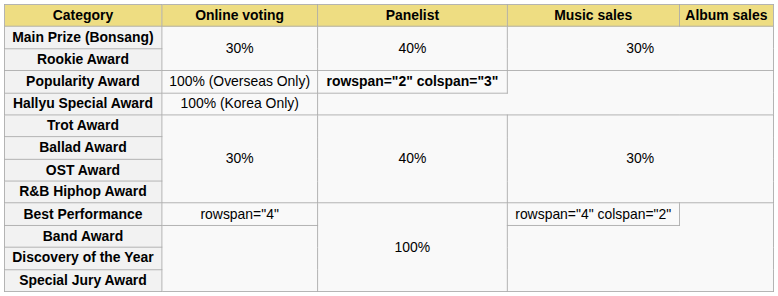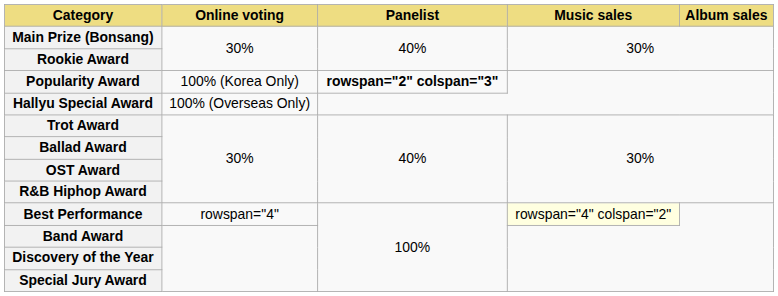(240, 81) 100% (Overseas Only) -> (240, 81) 100% (Korea Only)
(240, 103) 100% (Korea Only) -> (240, 103) 100% (Overseas Only)
(593, 214) no background -> (593, 214) lightyellow background
